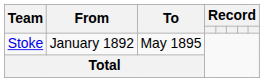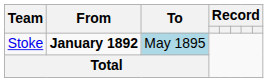(92, 44) normal -> (94, 44) bold
(171, 44) no background -> (175, 44) lightblue background
